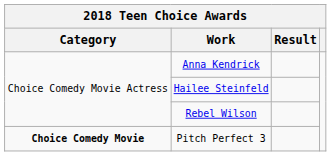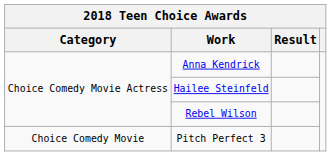(88, 138) bold -> (88, 139) normal
